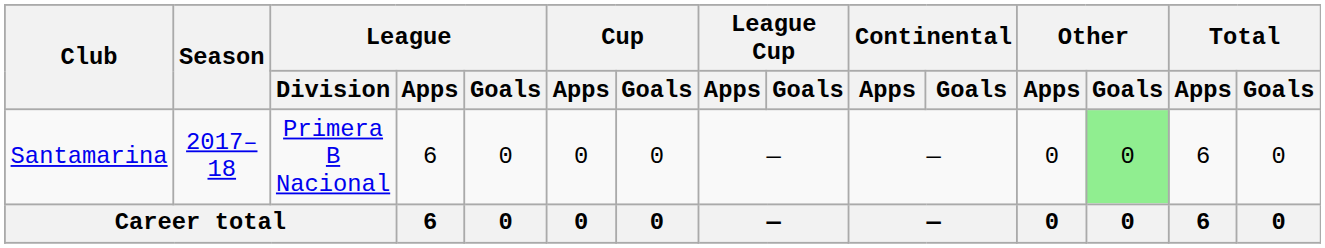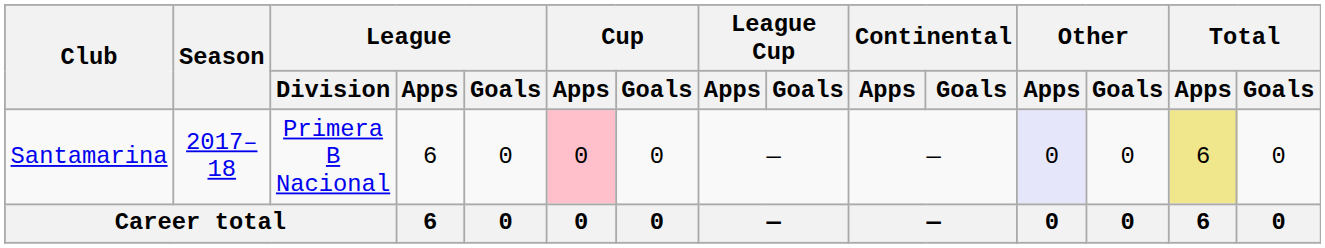(581, 157) no background -> (581, 157) pink background
(1052, 157) no background -> (1052, 157) lavender background
(1128, 157) lightgreen background -> (1128, 157) no background
(1203, 157) no background -> (1203, 157) khaki background
